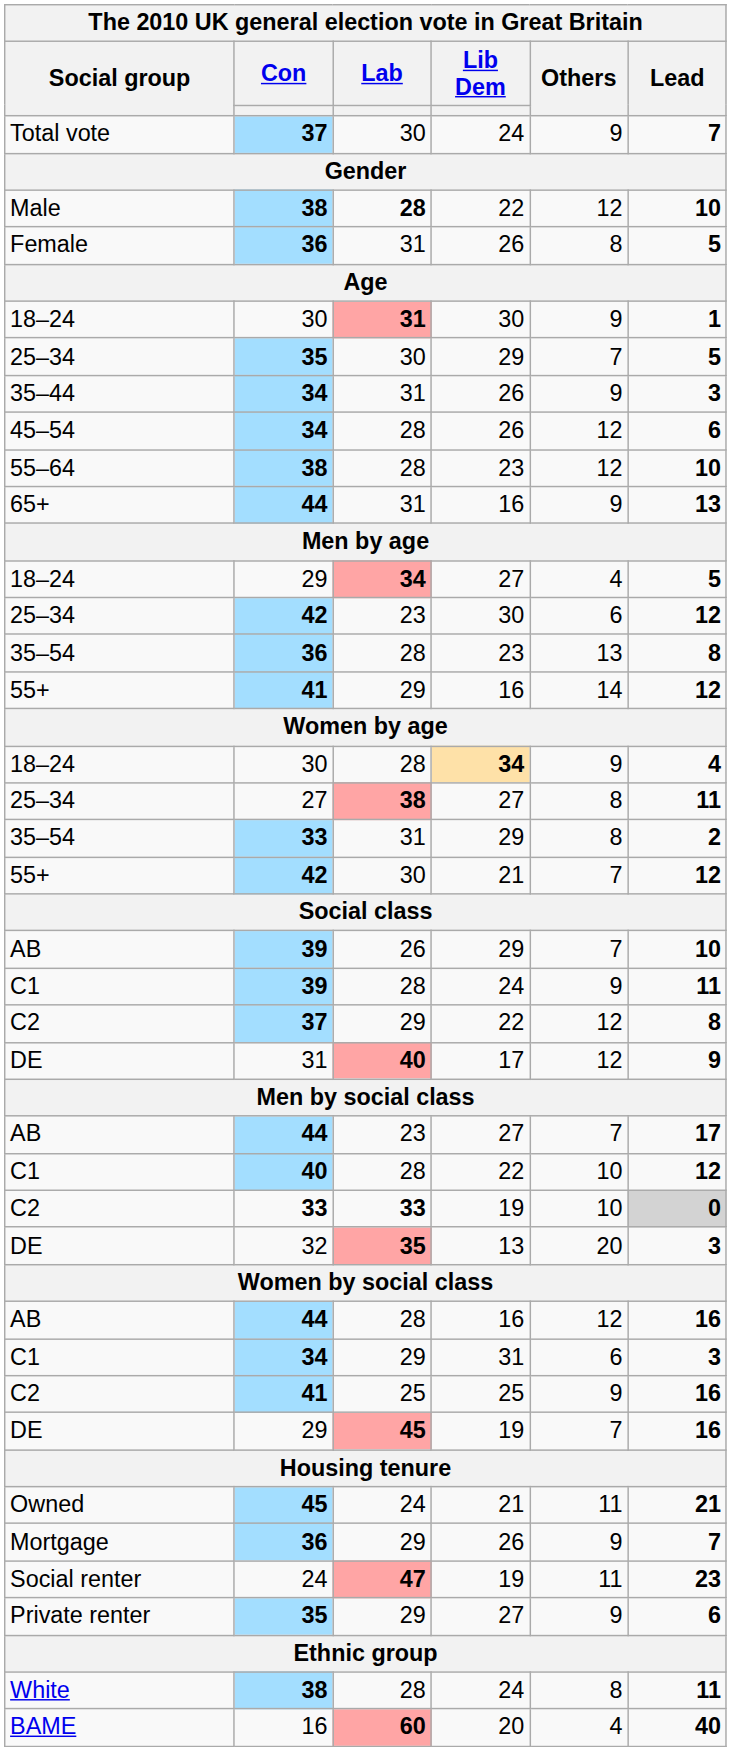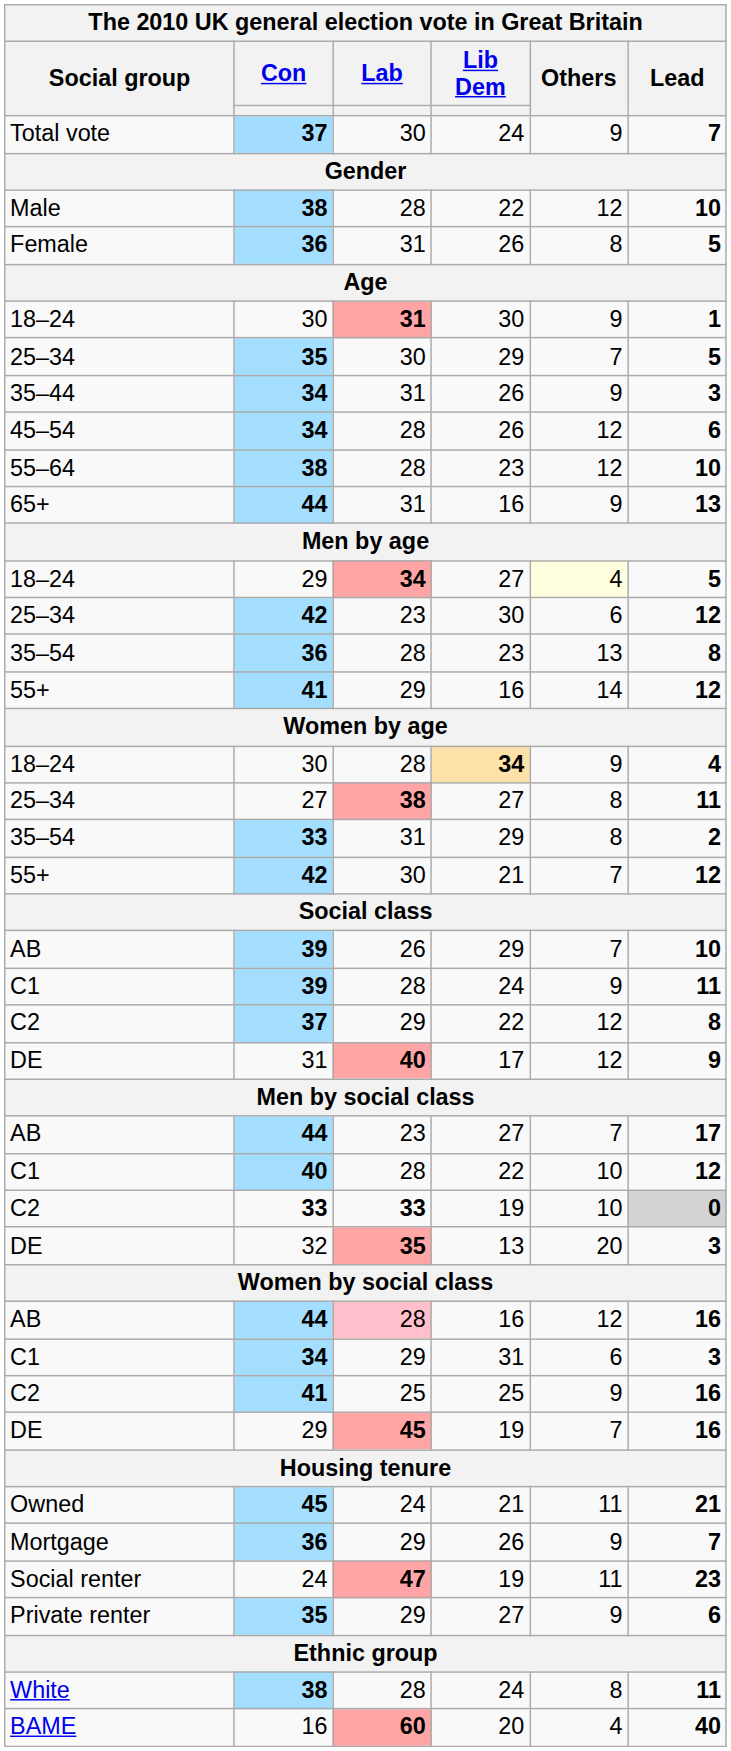(413, 208) bold -> (413, 208) normal
(616, 578) no background -> (616, 578) lightyellow background
(413, 1319) no background -> (413, 1319) pink background
